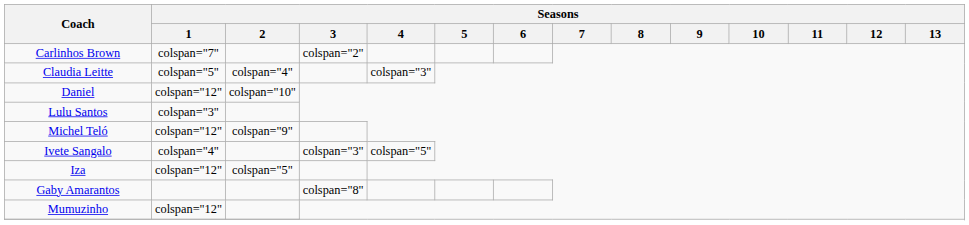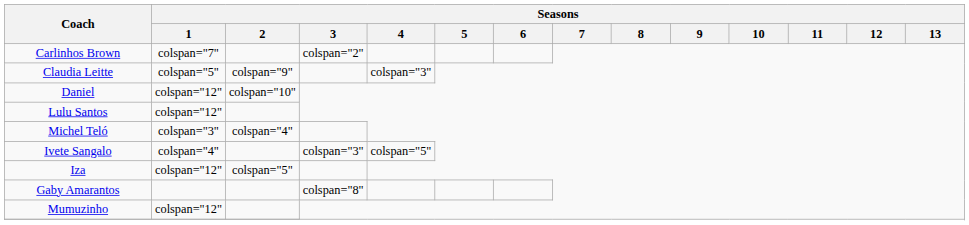(262, 72) colspan="4" -> (262, 72) colspan="9"
(188, 111) colspan="3" -> (188, 111) colspan="12"
(188, 131) colspan="12" -> (188, 131) colspan="3"
(262, 131) colspan="9" -> (262, 131) colspan="4"
